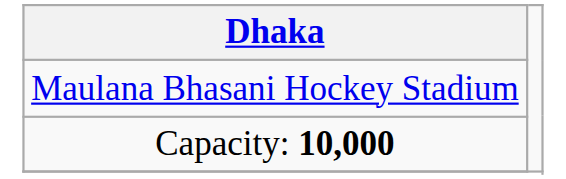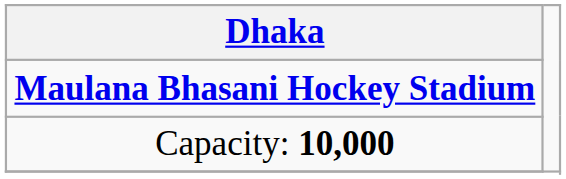(275, 87) normal -> (275, 87) bold
